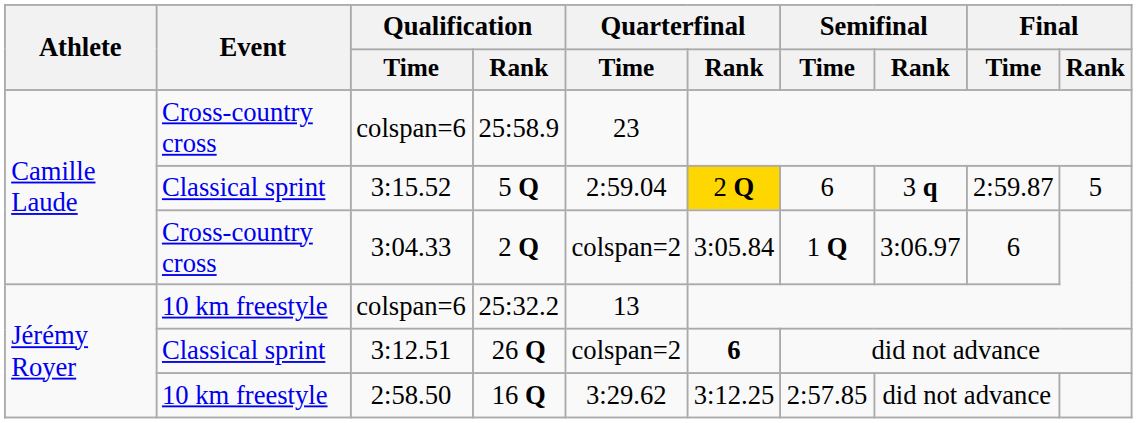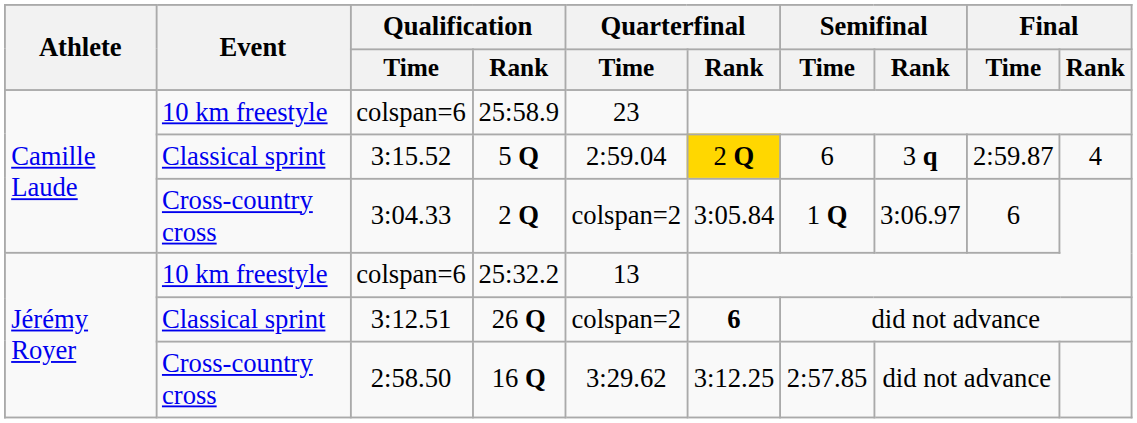(237, 128) Cross-country cross -> (245, 112) 10 km freestyle
(1095, 187) 5 -> (1095, 156) 4
(245, 394) 10 km freestyle -> (237, 379) Cross-country cross
